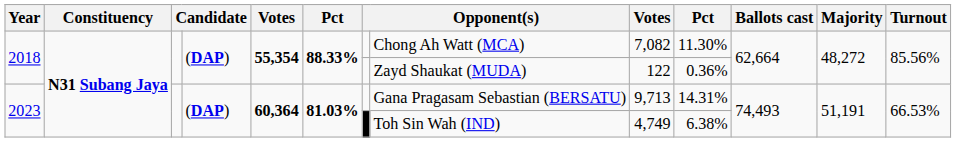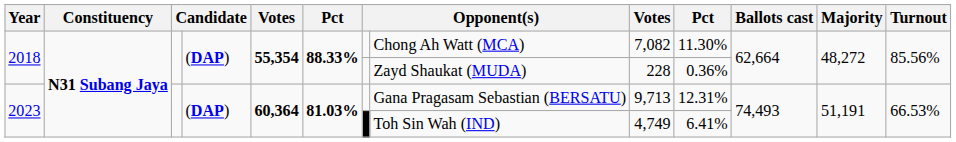(659, 70) 122 -> (659, 70) 228
(703, 97) 14.31% -> (703, 97) 12.31%
(707, 124) 6.38% -> (707, 124) 6.41%
